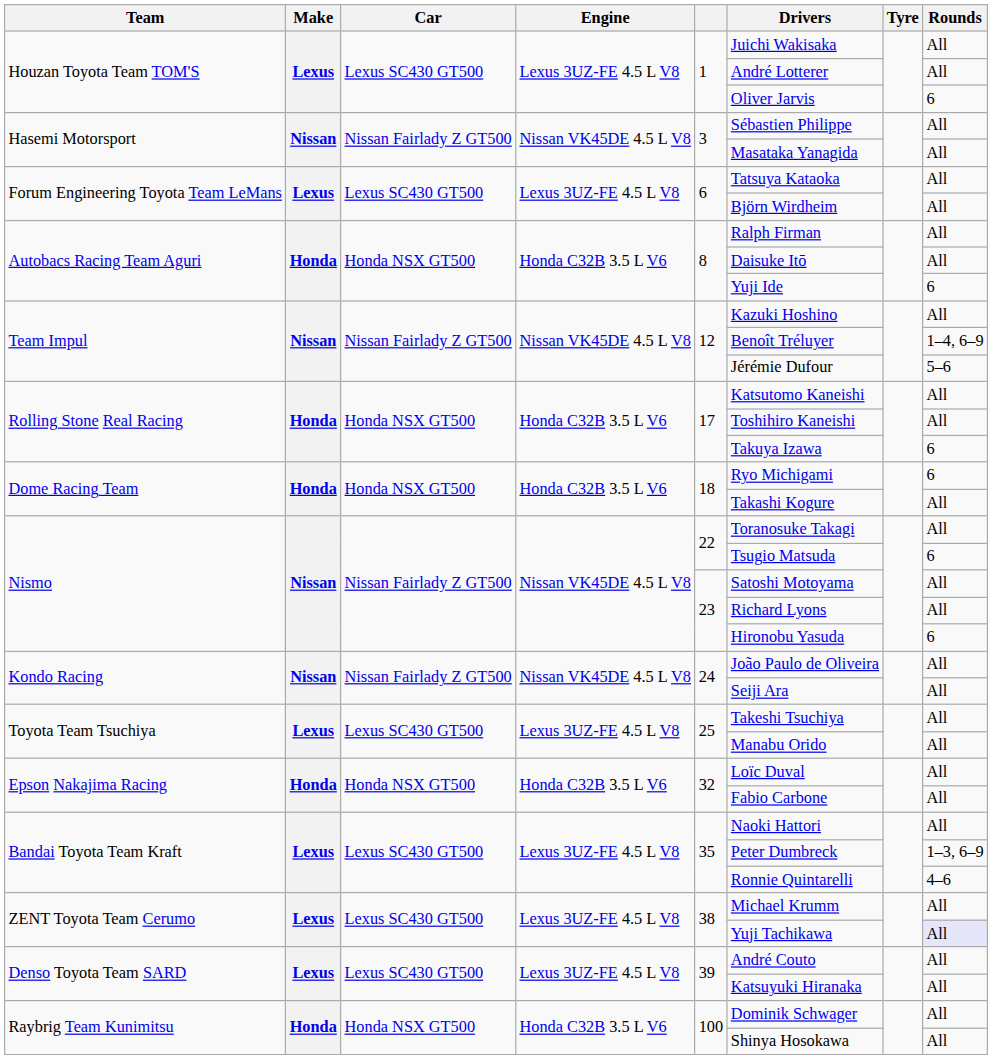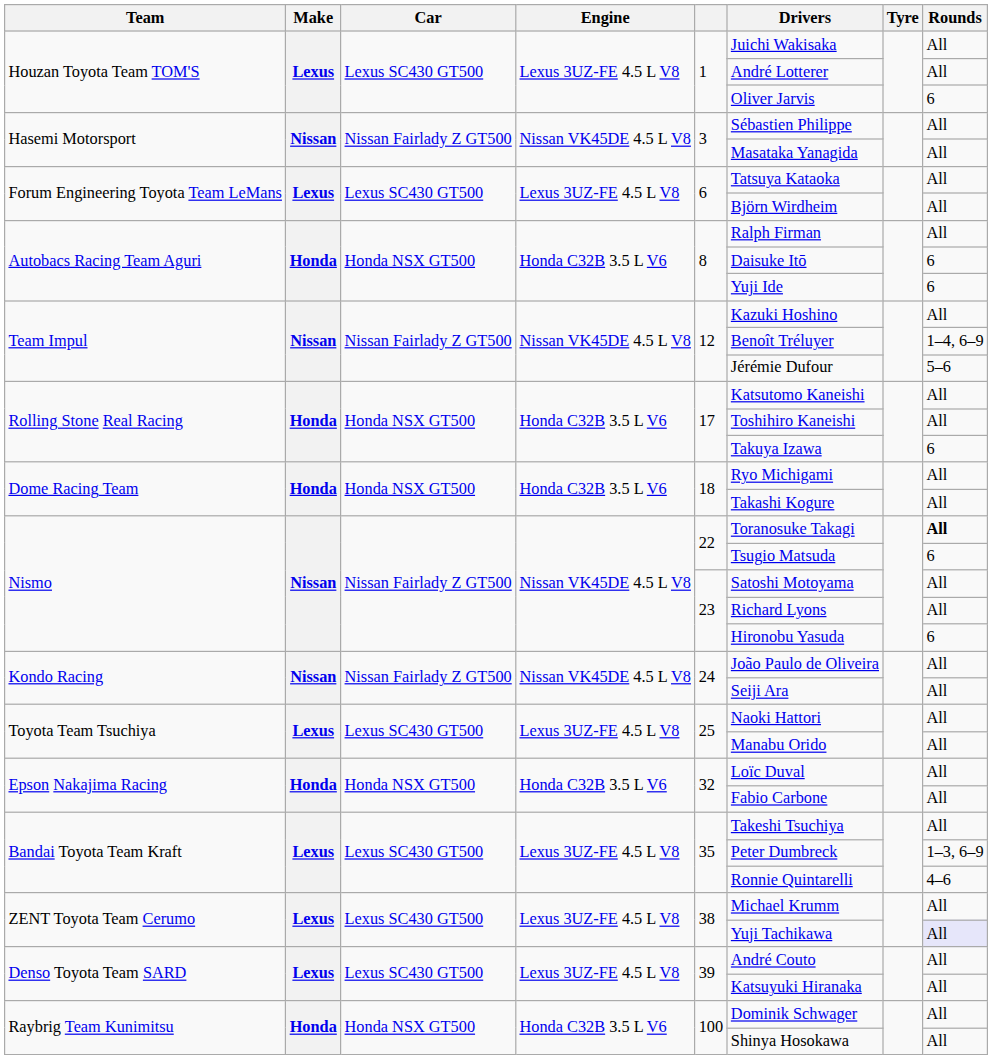(937, 259) All -> (931, 259) 6
(931, 475) 6 -> (937, 475) All
(937, 529) normal -> (937, 529) bold
(787, 717) Takeshi Tsuchiya -> (776, 717) Naoki Hattori
(776, 825) Naoki Hattori -> (787, 825) Takeshi Tsuchiya
